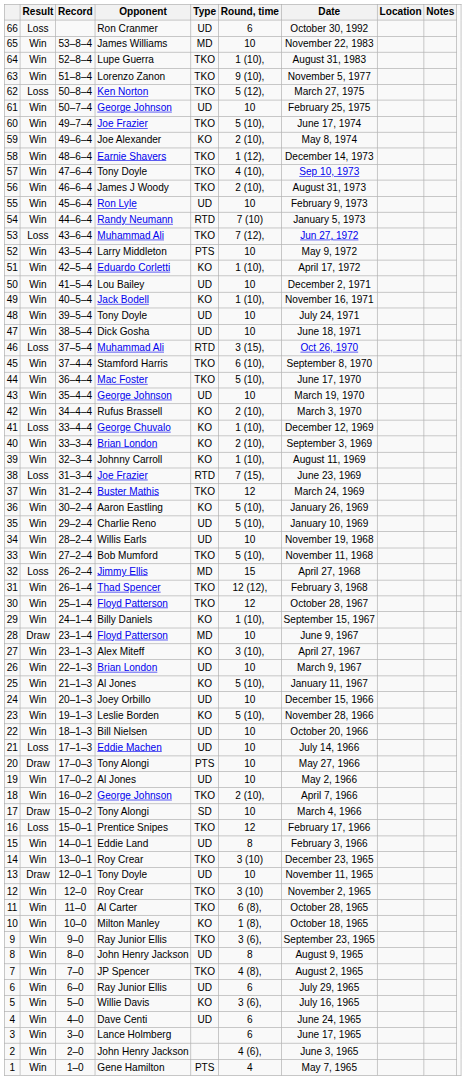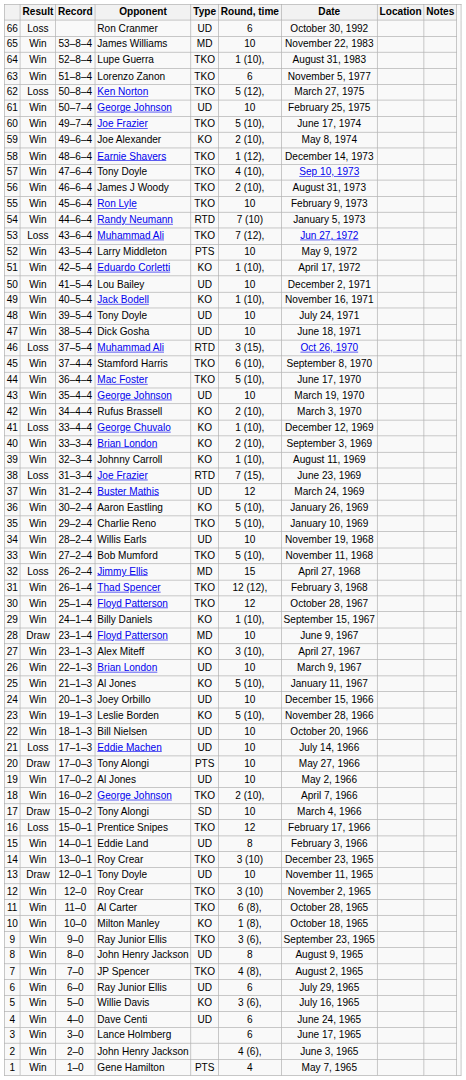(250, 76) 9 (10), -> (250, 76) 6
(205, 204) UD -> (205, 204) TKO
(205, 492) TKO -> (205, 492) UD
(205, 524) UD -> (205, 524) TKO
